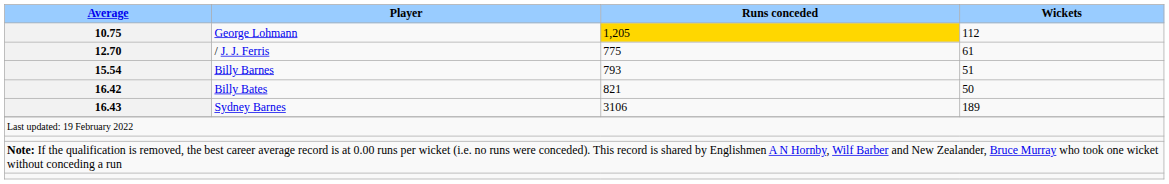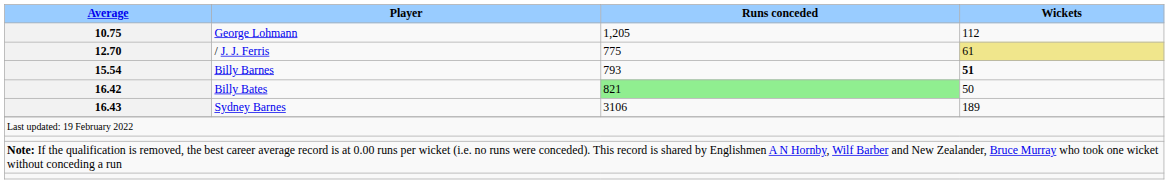(617, 32) gold background -> (617, 32) no background
(968, 51) no background -> (968, 51) khaki background
(968, 70) normal -> (968, 70) bold
(612, 88) no background -> (612, 88) lightgreen background
